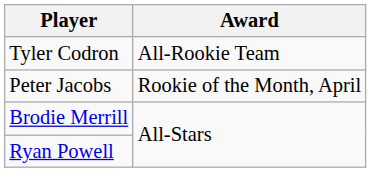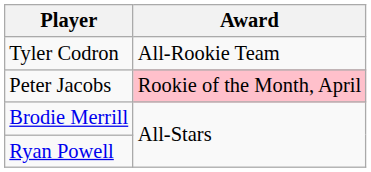(249, 85) no background -> (249, 85) pink background
